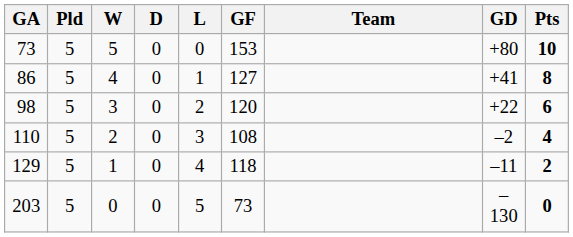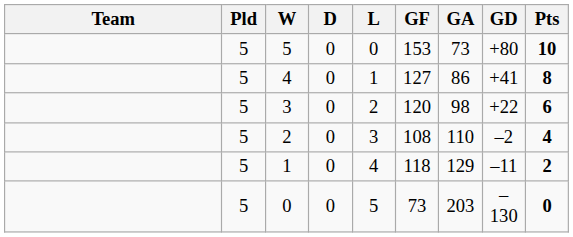columns swapped: (373, 19) <-> (26, 19)
